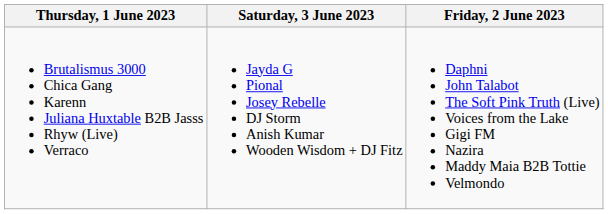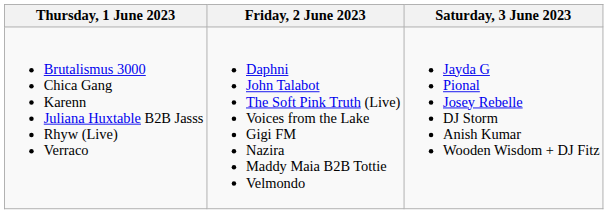columns swapped: (504, 15) <-> (306, 15)
